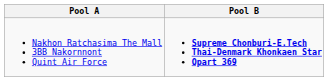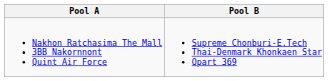(244, 52) bold -> (244, 52) normal
